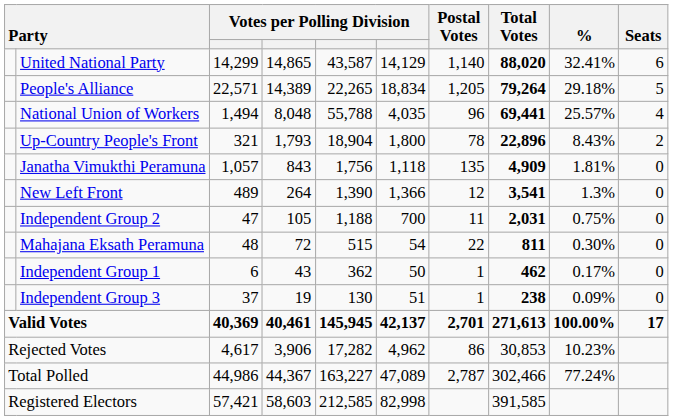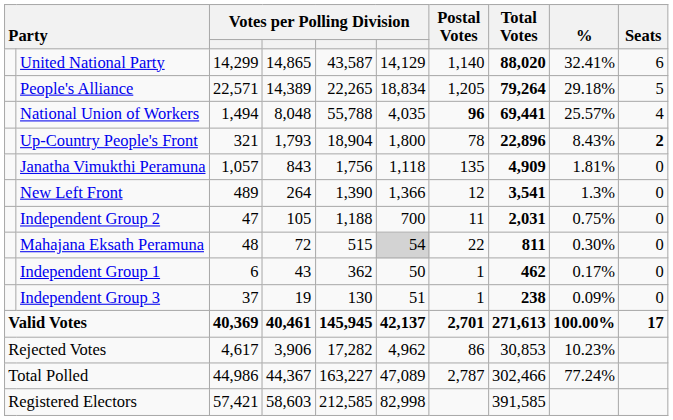(476, 114) normal -> (476, 114) bold
(660, 140) normal -> (660, 140) bold
(417, 245) no background -> (417, 245) lightgrey background
